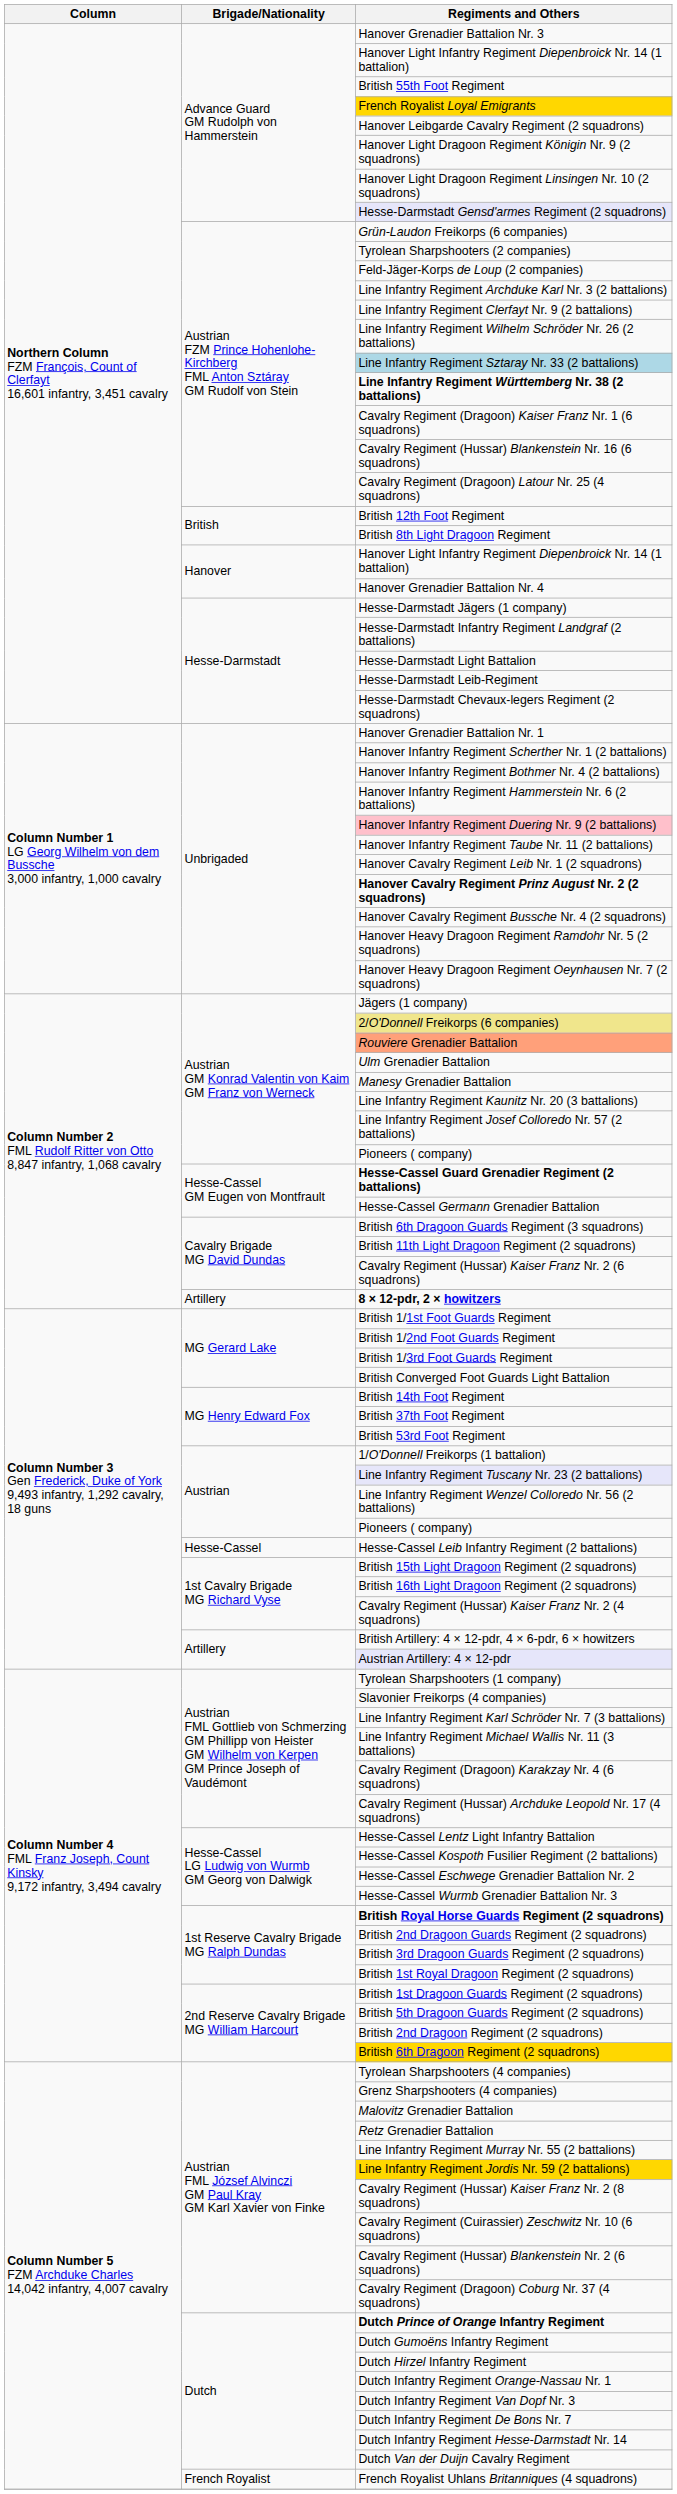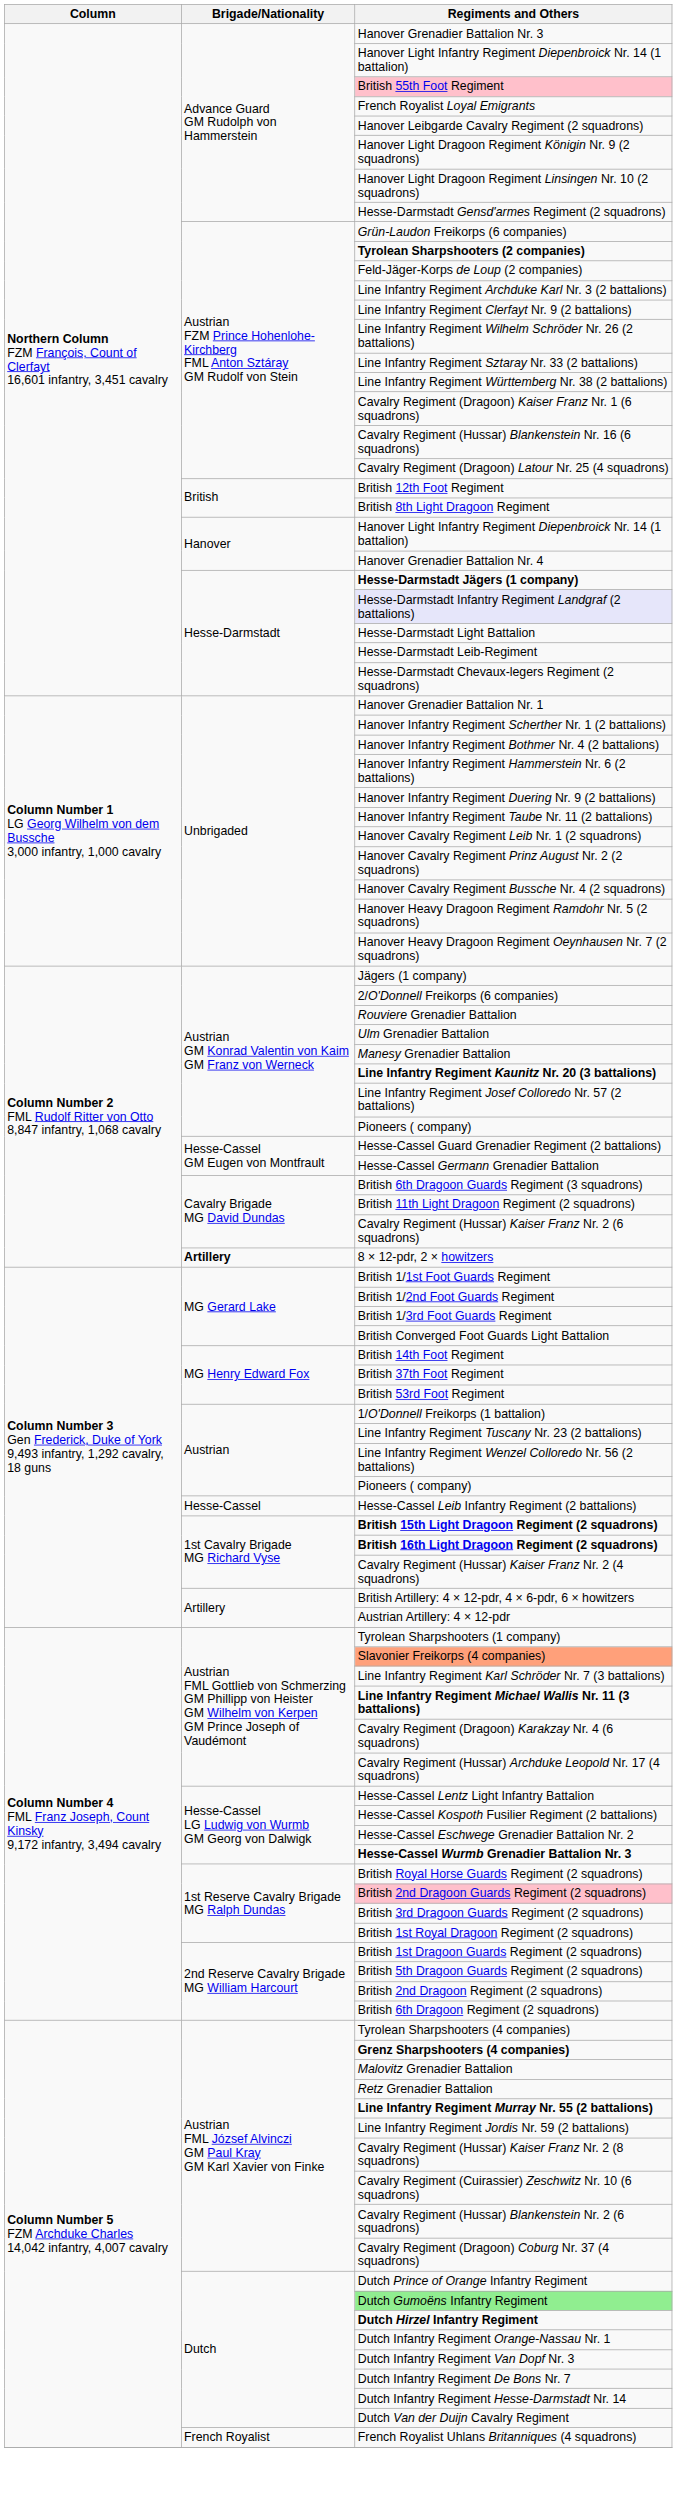(431, 86) no background -> (431, 86) pink background
(447, 106) gold background -> (446, 106) no background
(512, 212) lavender background -> (512, 212) no background
(465, 251) normal -> (471, 251) bold
(498, 362) lightblue background -> (498, 362) no background
(491, 389) bold -> (513, 382) normal
(462, 607) normal -> (468, 580) bold
(490, 634) no background -> (489, 606) lavender background
(507, 825) pink background -> (507, 797) no background
(499, 890) bold -> (490, 863) normal
(459, 1023) khaki background -> (458, 995) no background
(438, 1042) lightsalmon background -> (437, 1015) no background
(498, 1101) normal -> (507, 1073) bold
(486, 1180) bold -> (509, 1146) normal
(205, 1299) normal -> (207, 1257) bold
(430, 1299) bold -> (426, 1257) normal
(500, 1475) lavender background -> (500, 1433) no background
(497, 1567) normal -> (508, 1525) bold
(497, 1586) normal -> (508, 1545) bold
(435, 1659) lavender background -> (434, 1617) no background
(452, 1698) no background -> (452, 1656) lightsalmon background
(486, 1744) normal -> (494, 1702) bold
(488, 1896) normal -> (495, 1854) bold
(511, 1915) bold -> (500, 1874) normal
(503, 1935) no background -> (502, 1893) pink background
(479, 2052) gold background -> (478, 2010) no background
(458, 2091) normal -> (464, 2049) bold
(497, 2150) normal -> (505, 2108) bold
(494, 2169) gold background -> (493, 2128) no background
(481, 2322) bold -> (472, 2281) normal
(453, 2342) no background -> (453, 2300) lightgreen background
(442, 2361) normal -> (448, 2320) bold
